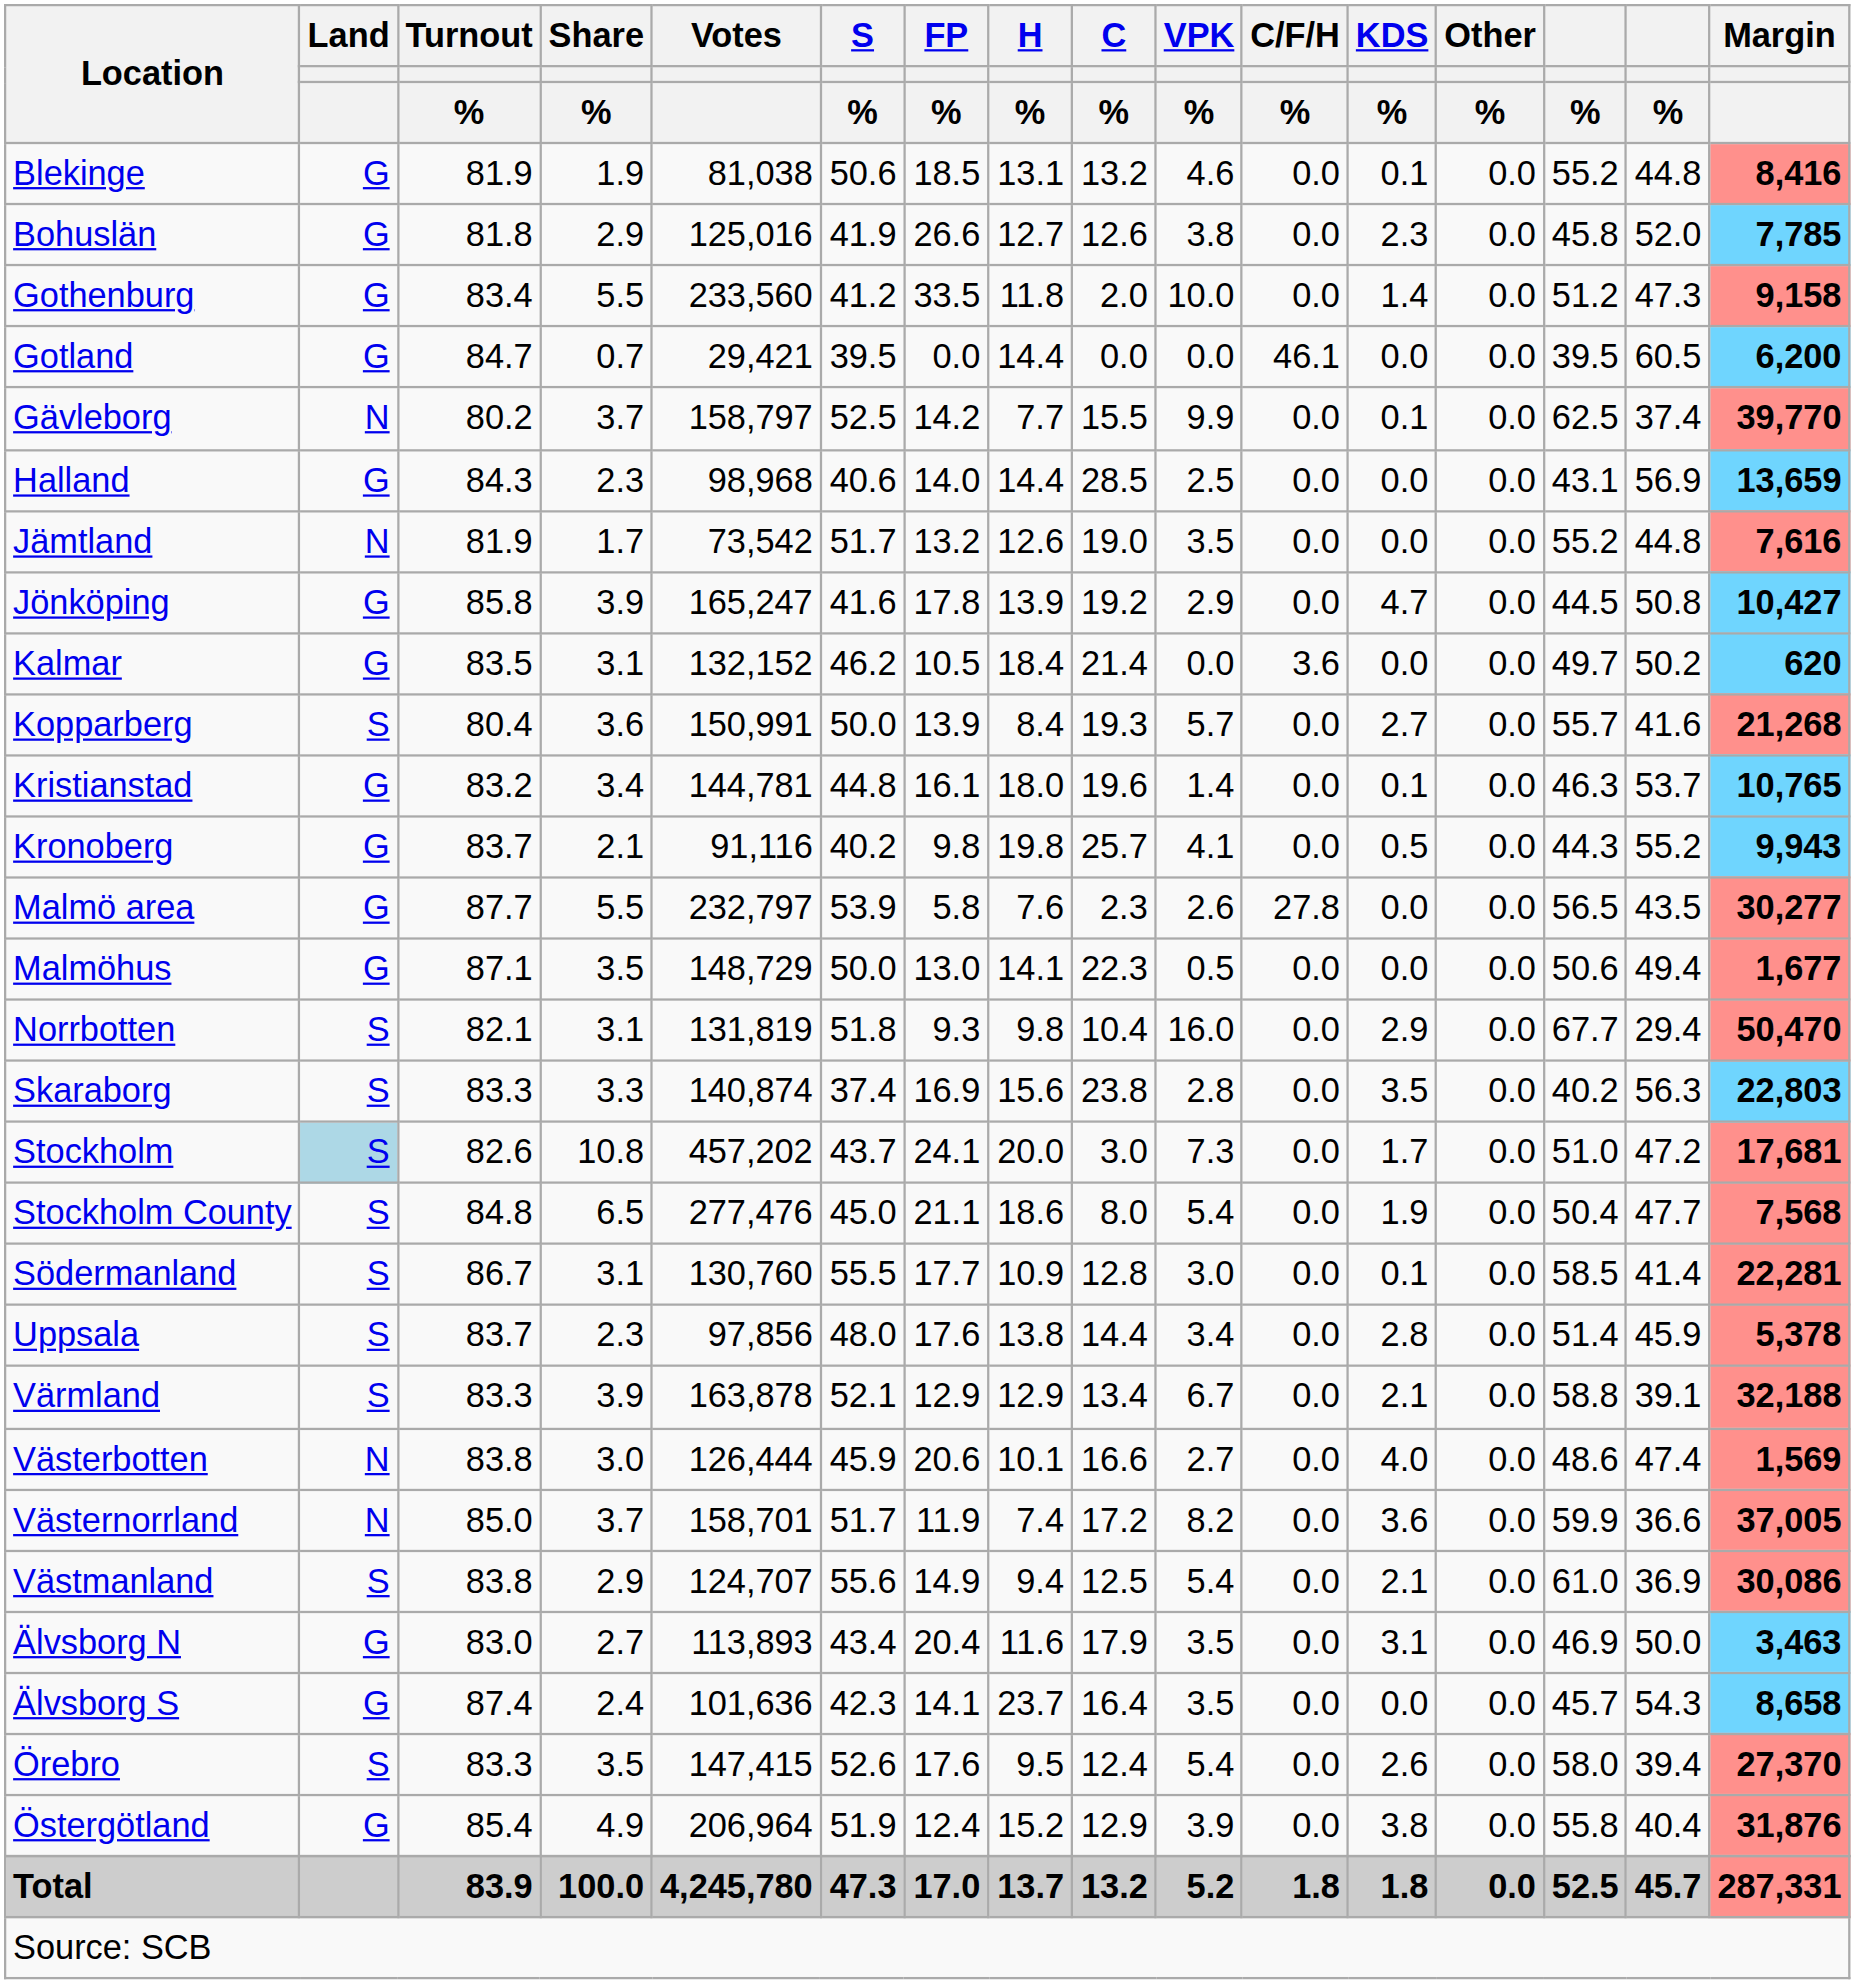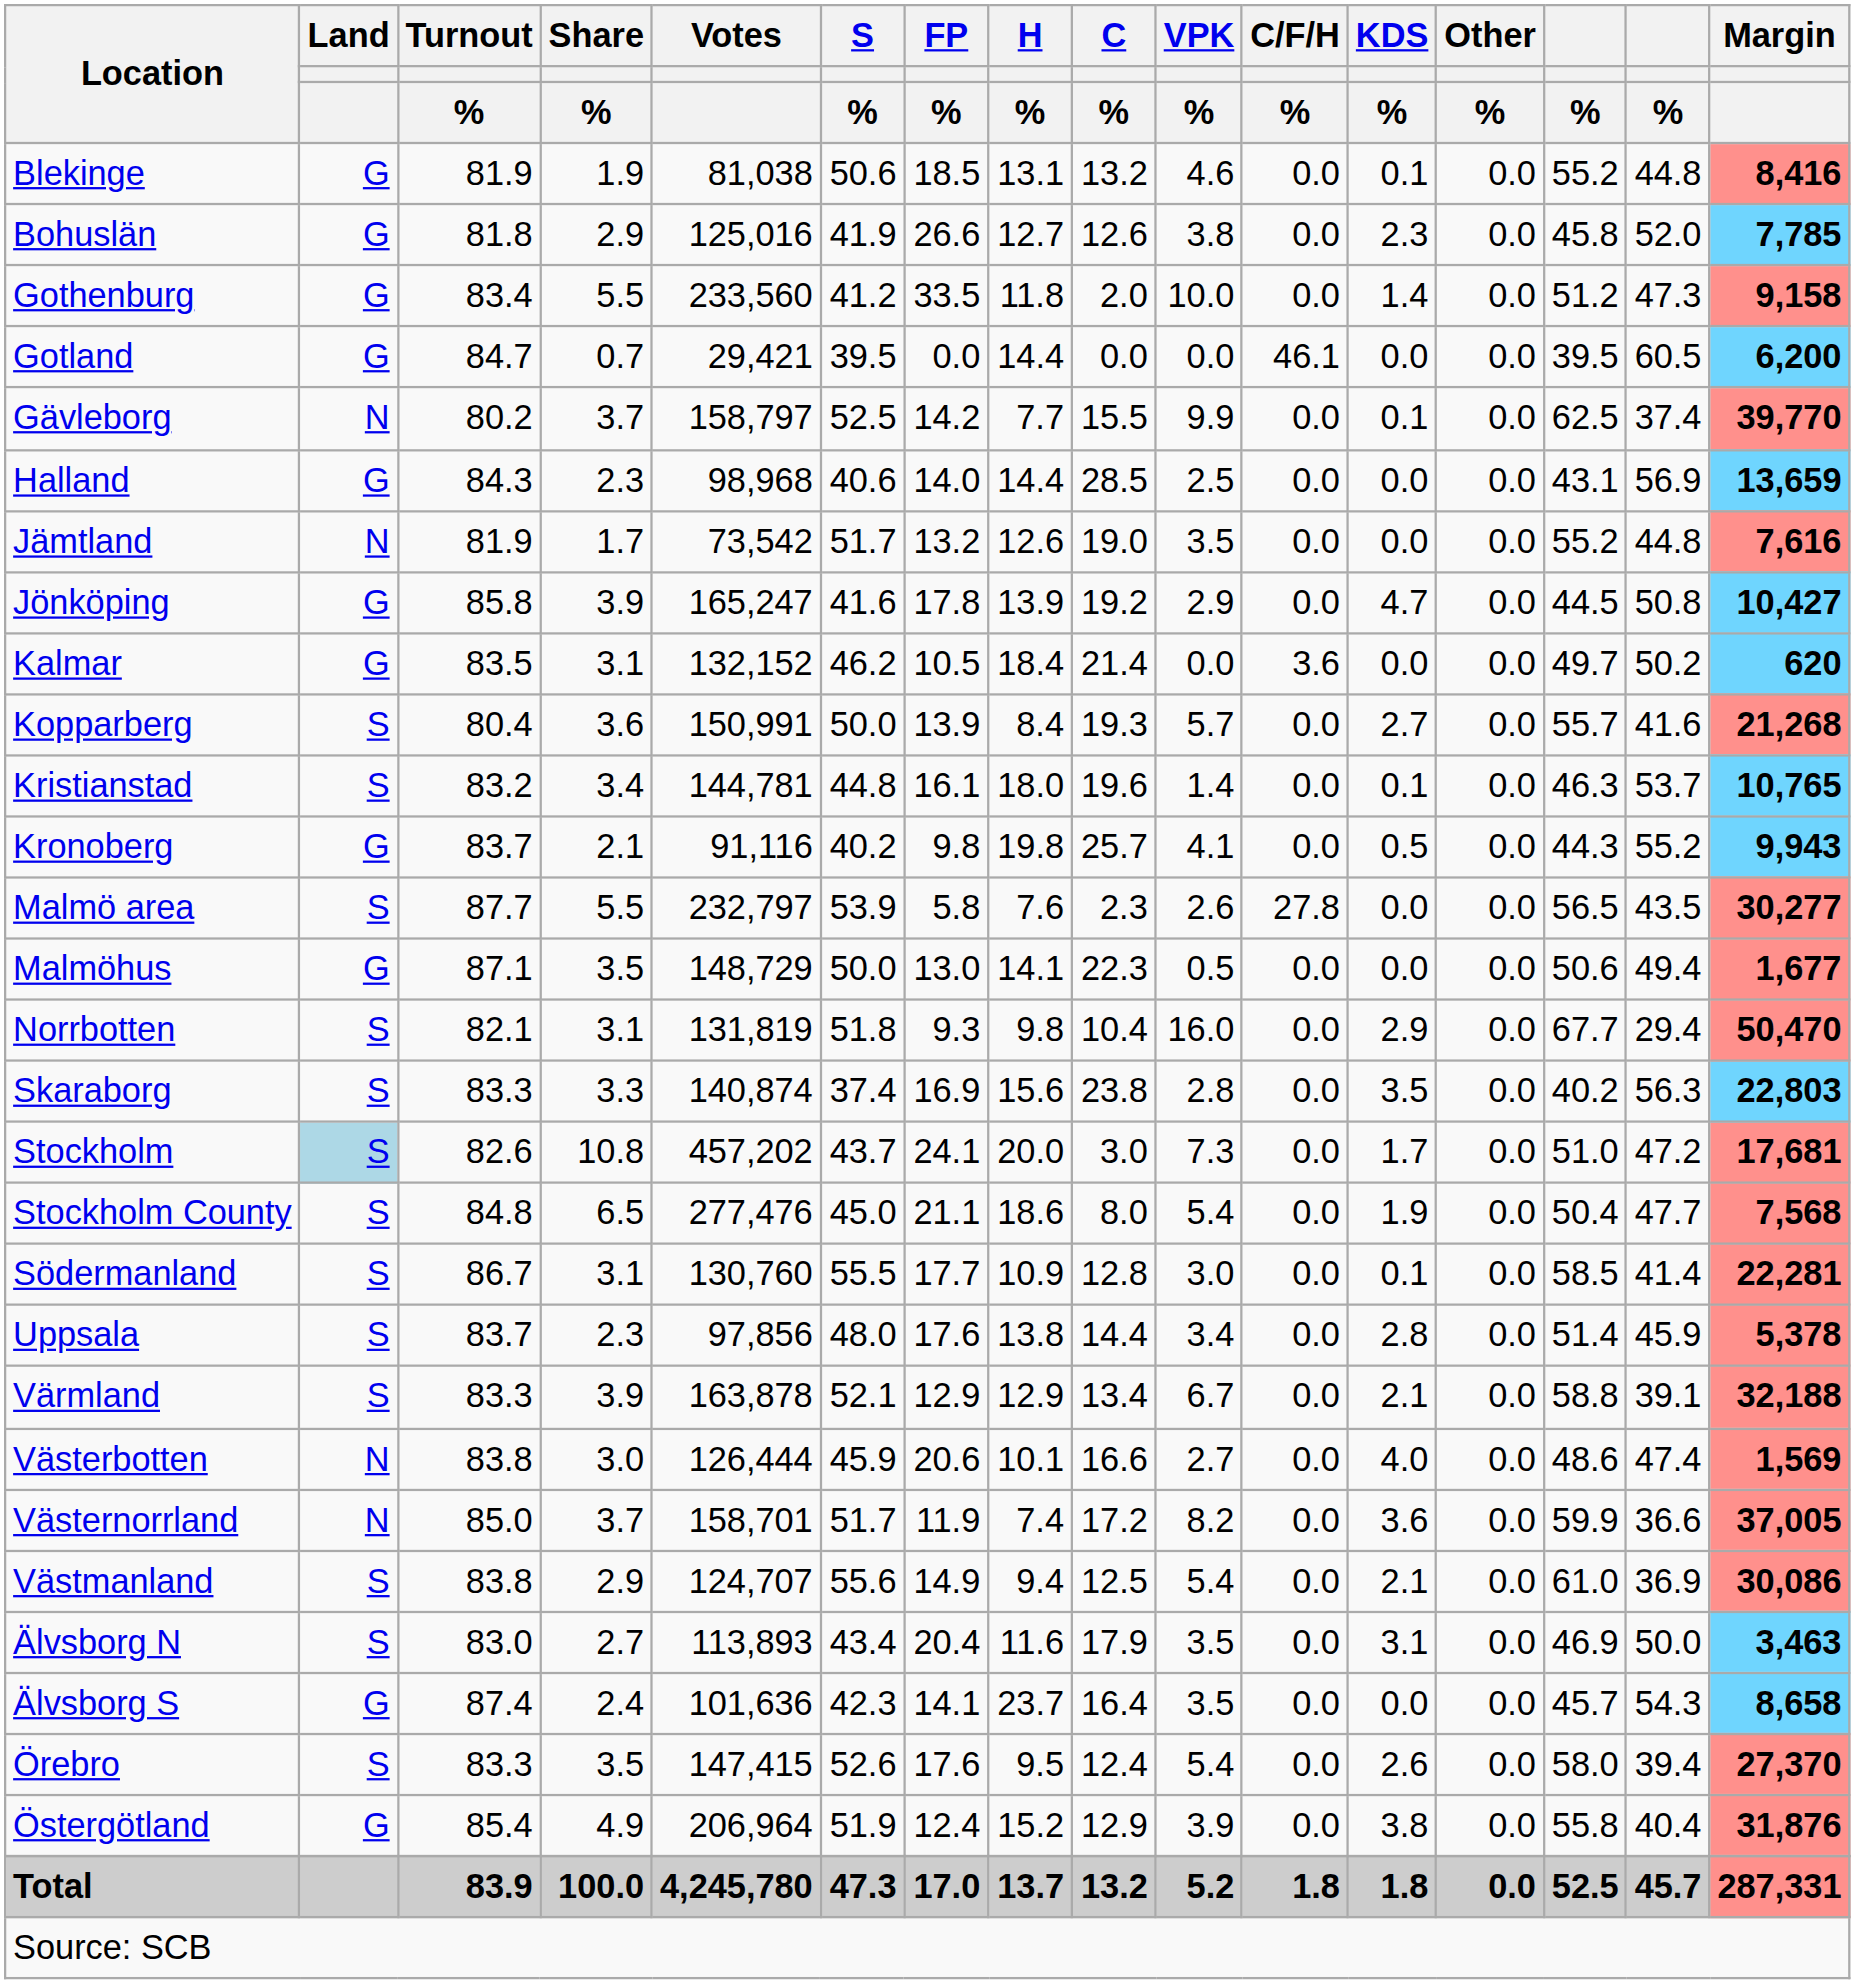(376, 785) G -> (378, 785) S
(376, 907) G -> (378, 907) S
(376, 1641) G -> (378, 1641) S
